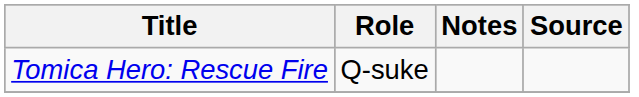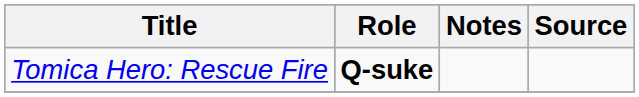(385, 69) normal -> (387, 69) bold
